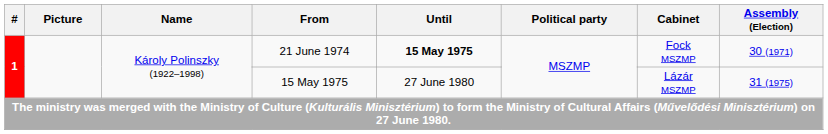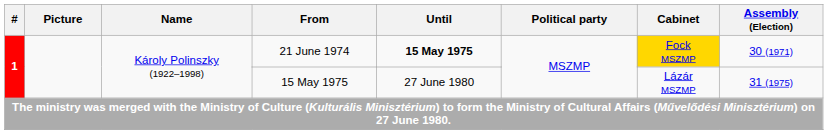(678, 51) no background -> (678, 51) gold background
